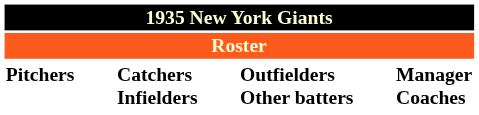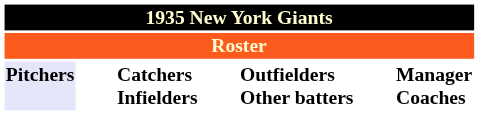(40, 74) no background -> (40, 74) lavender background
